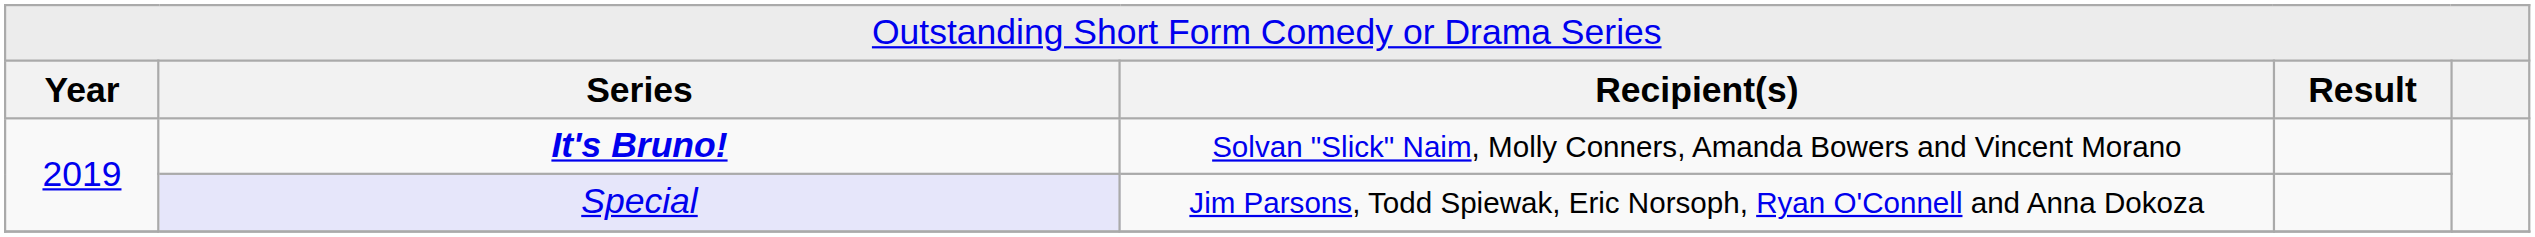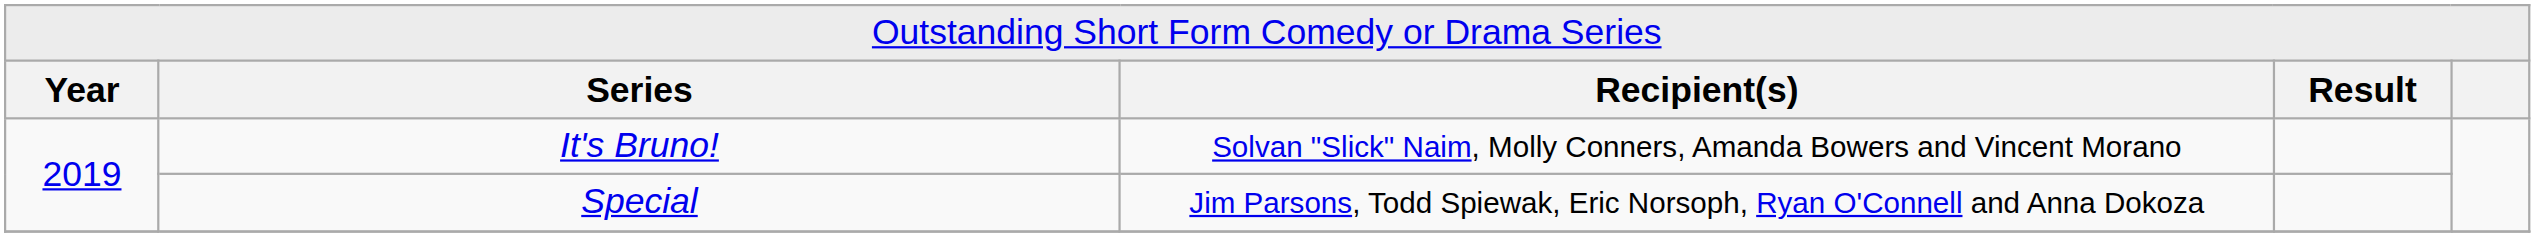(639, 145) bold -> (639, 145) normal
(639, 201) lavender background -> (639, 201) no background
